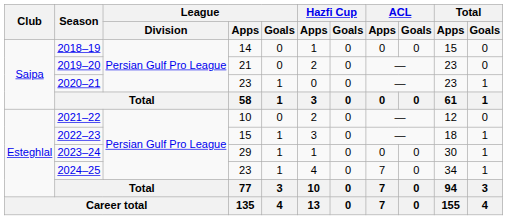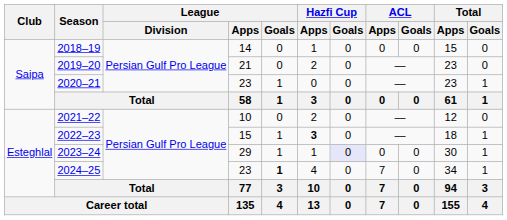(314, 135) normal -> (314, 135) bold
(348, 153) no background -> (348, 153) lavender background
(279, 170) normal -> (279, 170) bold
